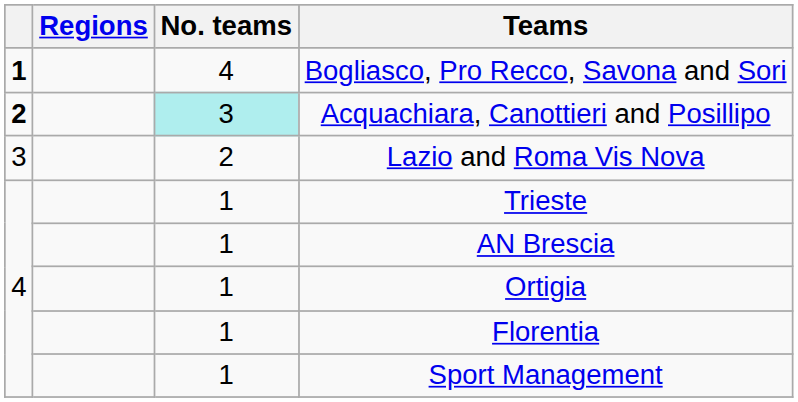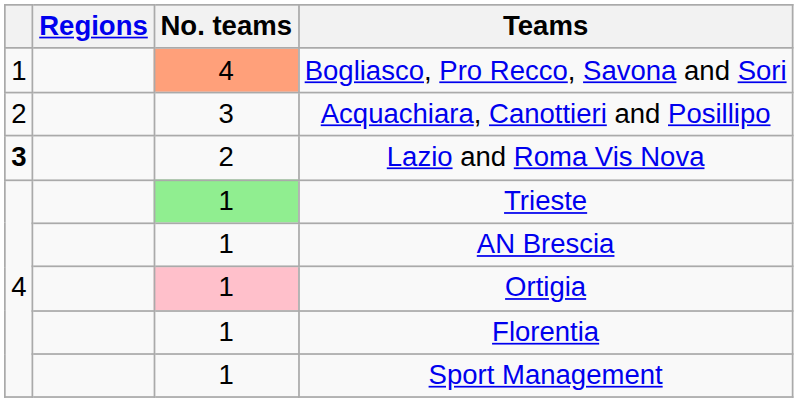(19, 69) bold -> (19, 69) normal
(226, 69) no background -> (226, 69) lightsalmon background
(19, 113) bold -> (19, 113) normal
(226, 113) paleturquoise background -> (226, 113) no background
(19, 157) normal -> (19, 157) bold
(226, 200) no background -> (226, 200) lightgreen background
(226, 288) no background -> (226, 288) pink background
